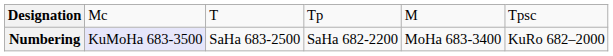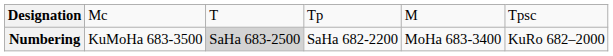(145, 39) lavender background -> (145, 39) no background
(255, 39) no background -> (255, 39) lightgrey background
